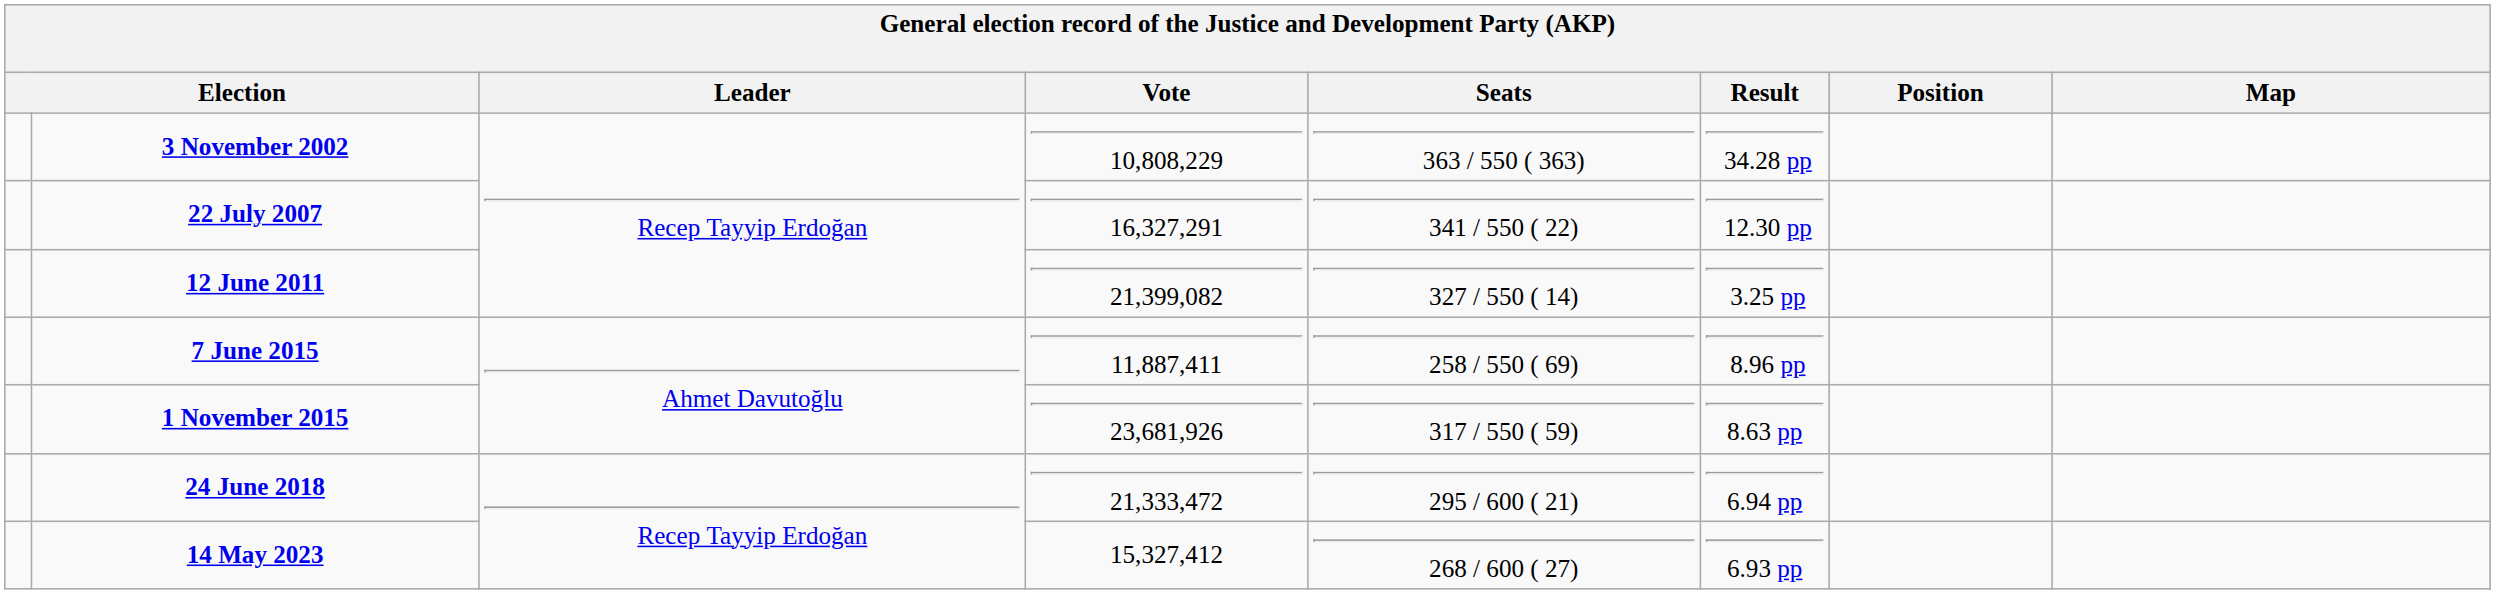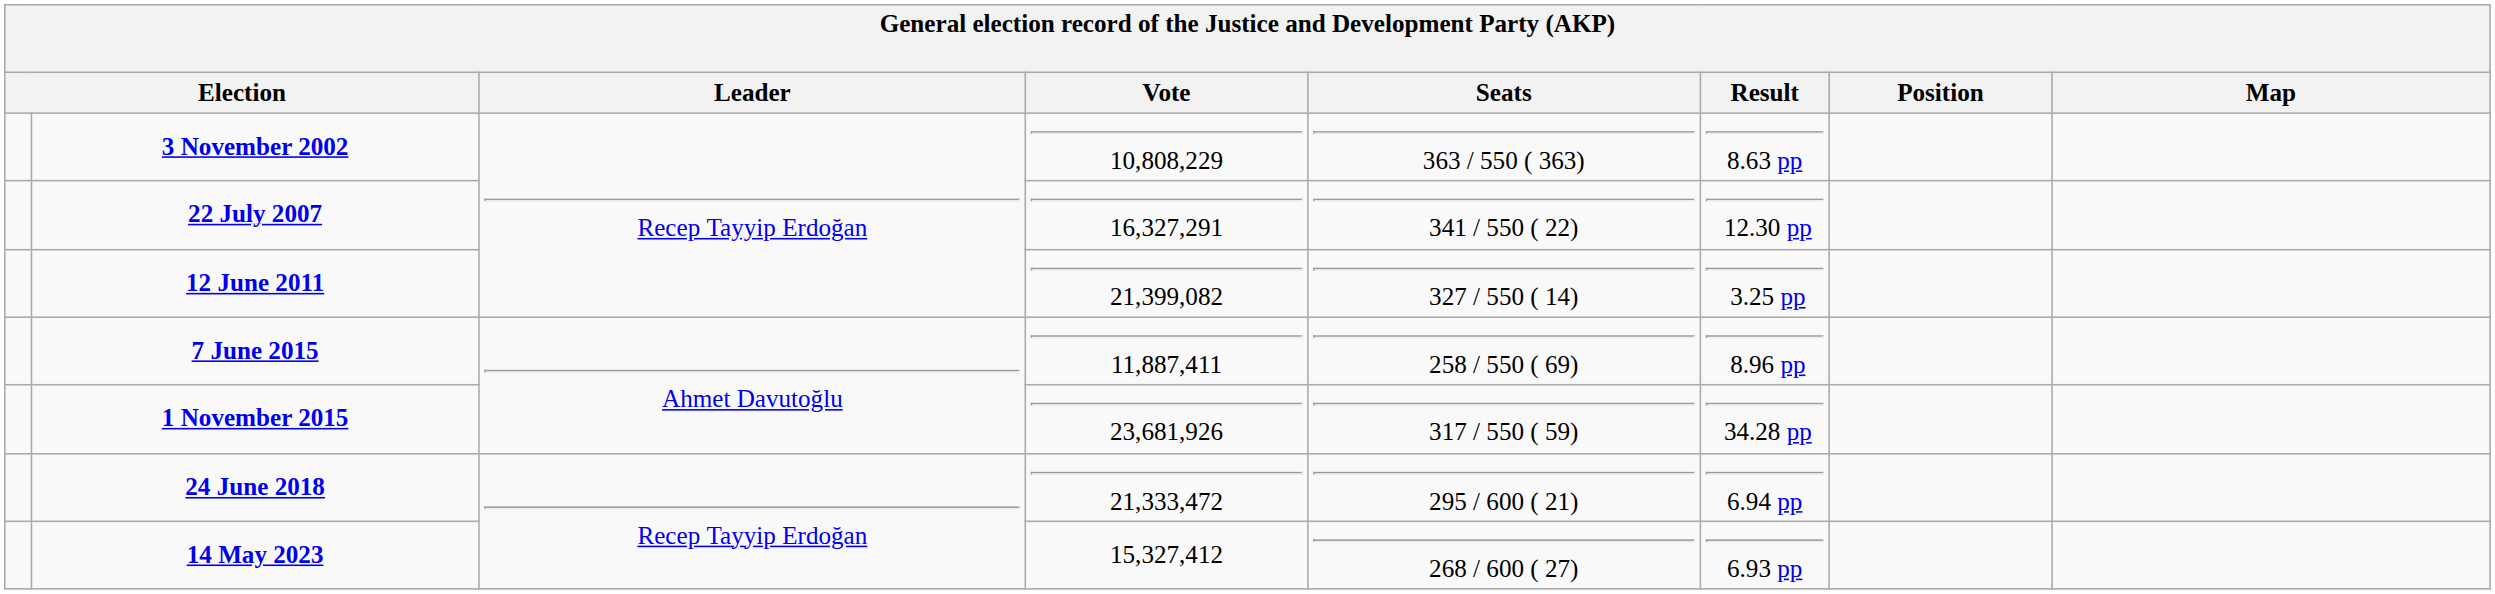(1765, 152) 34.28 pp -> (1765, 152) 8.63 pp
(1765, 425) 8.63 pp -> (1765, 425) 34.28 pp
